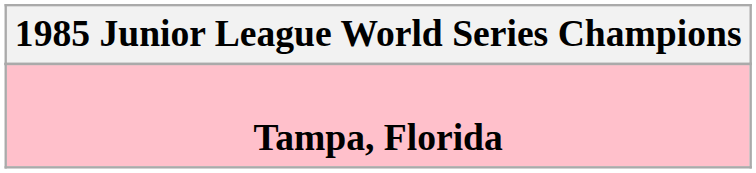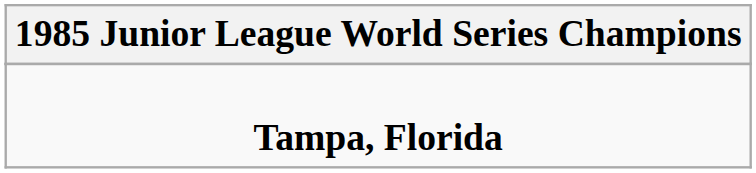(378, 136) pink background -> (378, 136) no background
